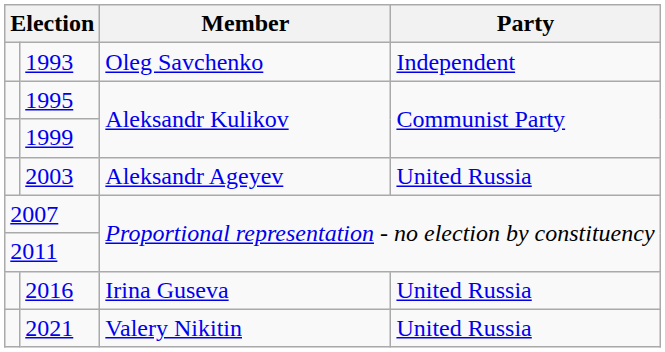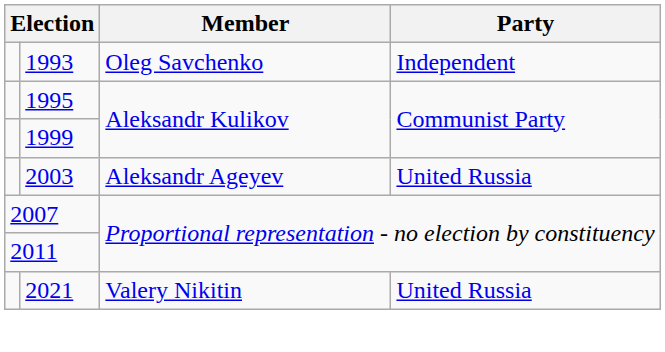- row: (49, 289)
